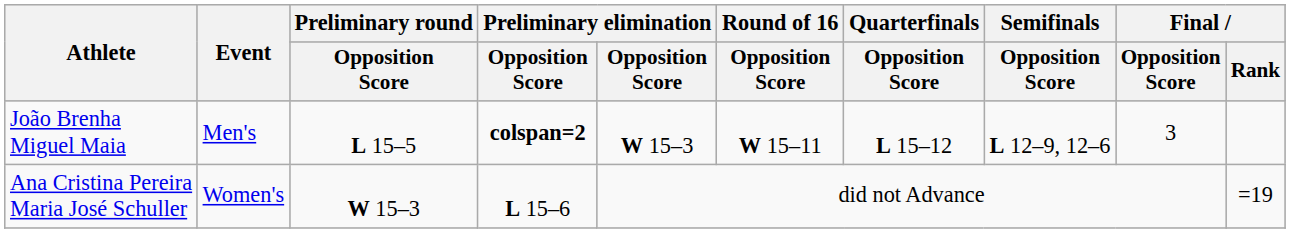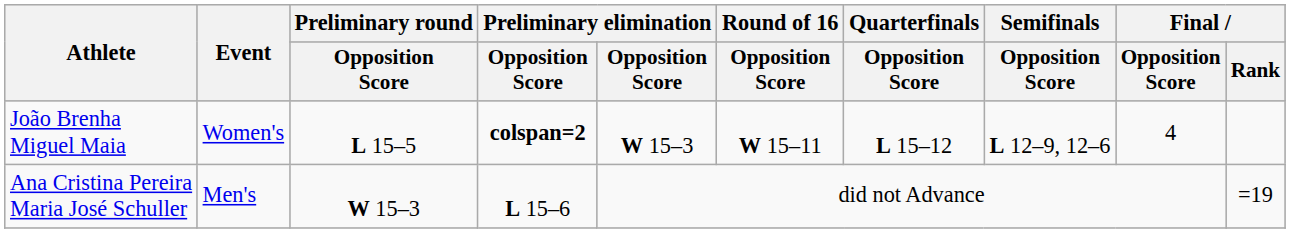(229, 132) Men's -> (243, 132) Women's
(1171, 132) 3 -> (1171, 132) 4
(243, 196) Women's -> (229, 196) Men's
